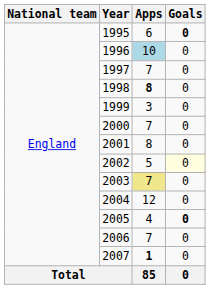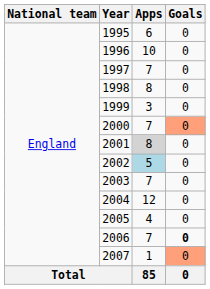(185, 32) bold -> (185, 32) normal
(149, 51) lightblue background -> (149, 51) no background
(149, 88) bold -> (149, 88) normal
(185, 126) no background -> (185, 126) lightsalmon background
(149, 144) no background -> (149, 144) lightgrey background
(149, 163) no background -> (149, 163) lightblue background
(185, 163) lightyellow background -> (185, 163) no background
(149, 182) khaki background -> (149, 182) no background
(185, 219) bold -> (185, 219) normal
(185, 238) normal -> (185, 238) bold
(149, 256) bold -> (149, 256) normal
(185, 256) no background -> (185, 256) lightsalmon background
